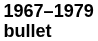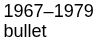(51, 21) bold -> (51, 21) normal
